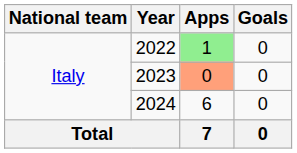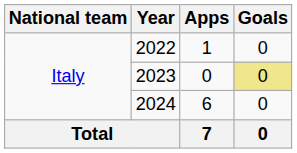(207, 47) lightgreen background -> (207, 47) no background
(207, 76) lightsalmon background -> (207, 76) no background
(263, 76) no background -> (263, 76) khaki background
